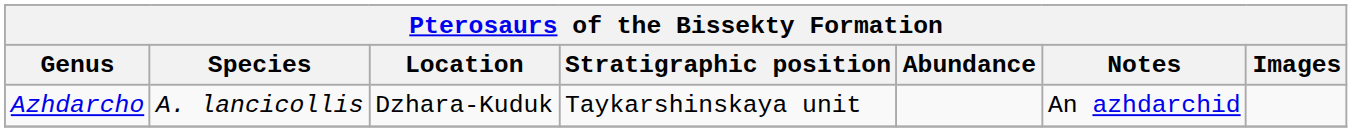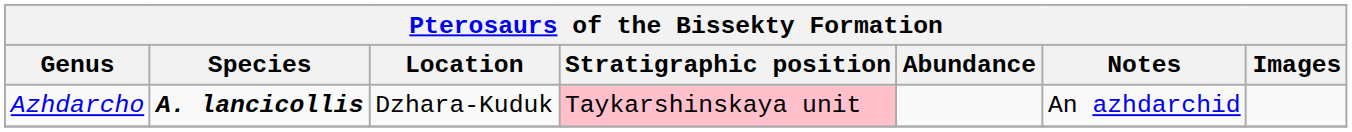(260, 106) normal -> (260, 106) bold
(713, 106) no background -> (713, 106) pink background
